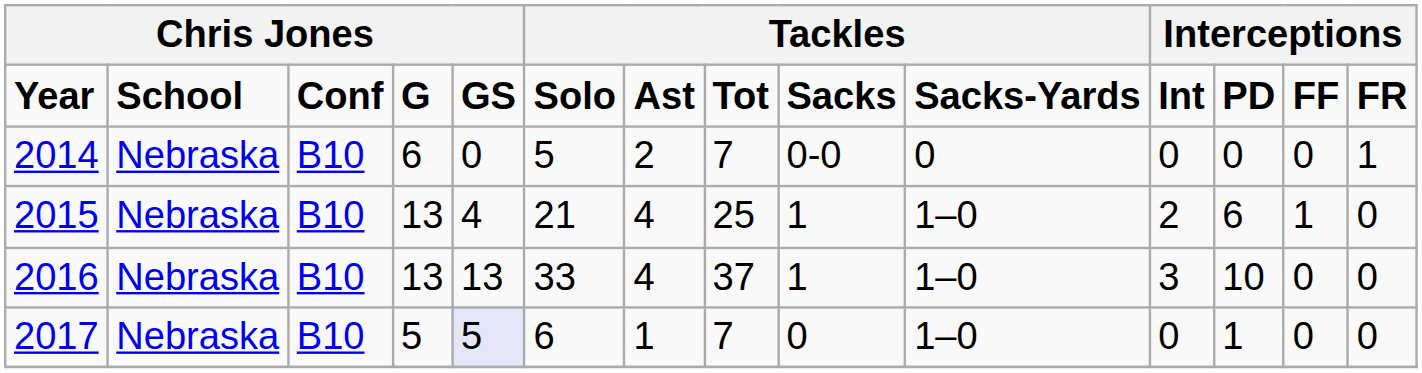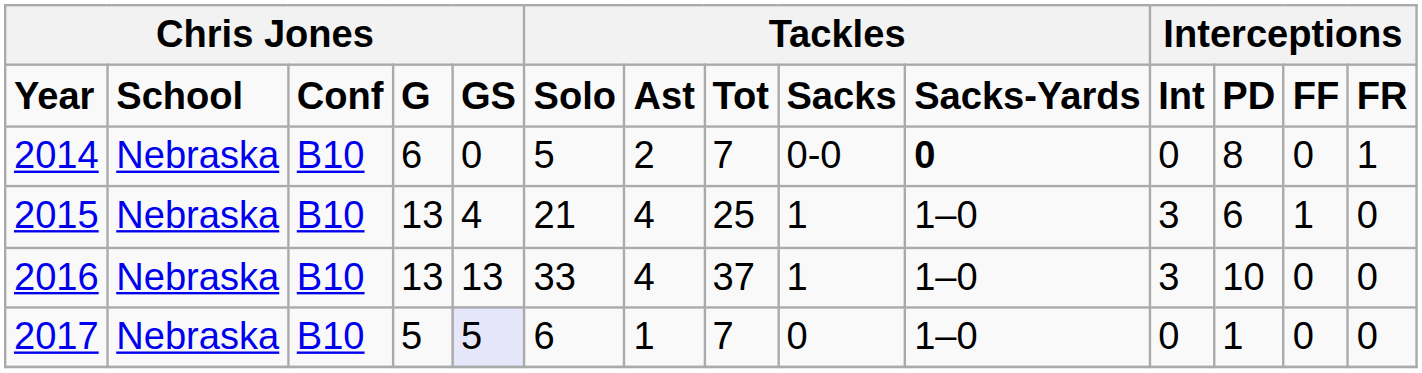(925, 155) normal -> (925, 155) bold
(1233, 155) 0 -> (1233, 155) 8
(1169, 215) 2 -> (1169, 215) 3
